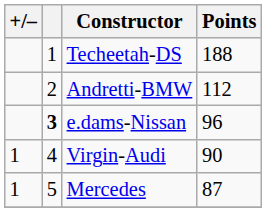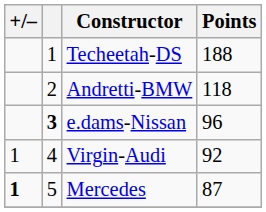(217, 88) 112 -> (217, 88) 118
(212, 155) 90 -> (212, 155) 92
(15, 189) normal -> (15, 189) bold
